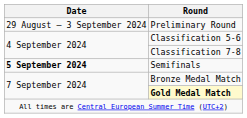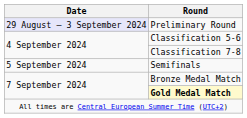(76, 25) no background -> (76, 25) lavender background
(46, 65) bold -> (46, 65) normal
